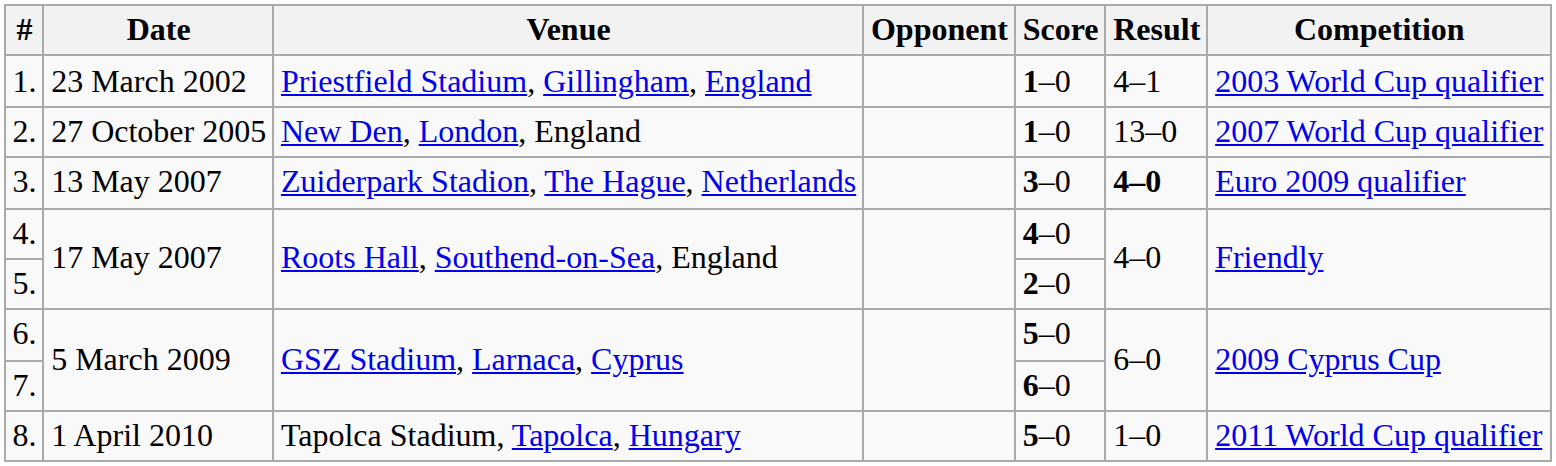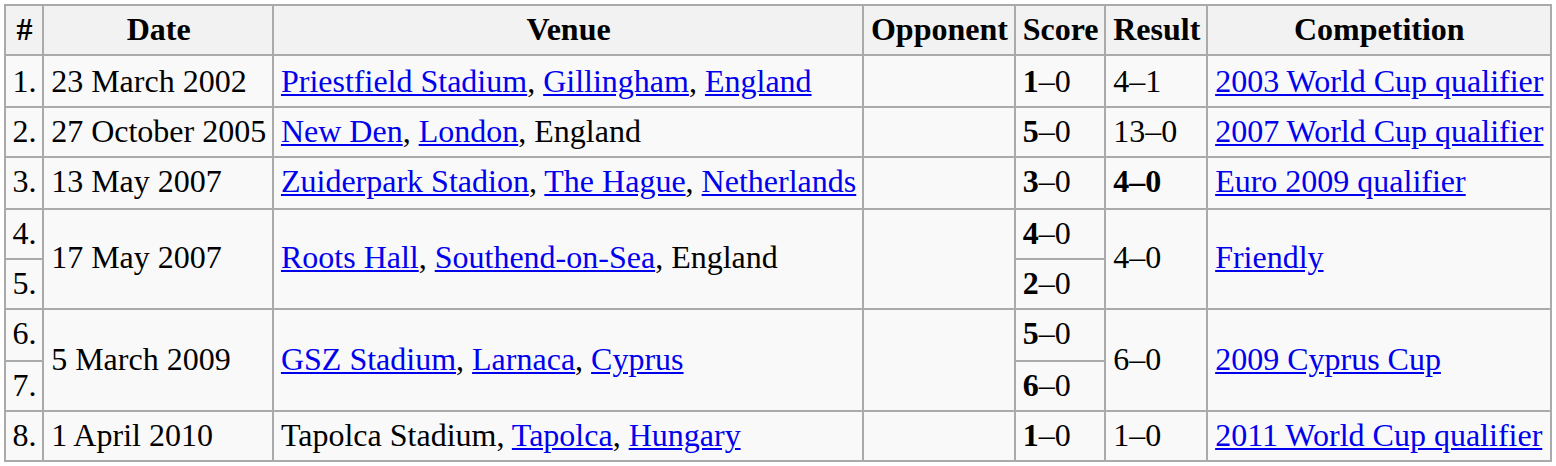(1047, 131) 1–0 -> (1047, 131) 5–0
(1047, 435) 5–0 -> (1047, 435) 1–0
